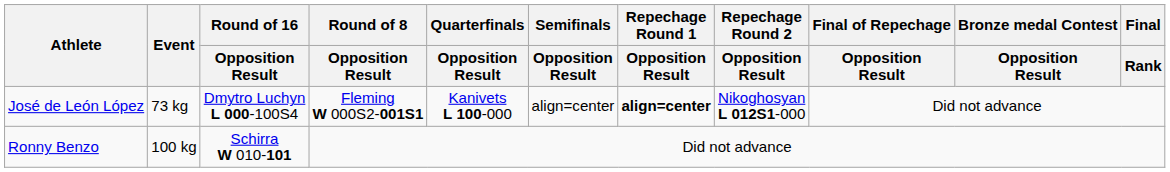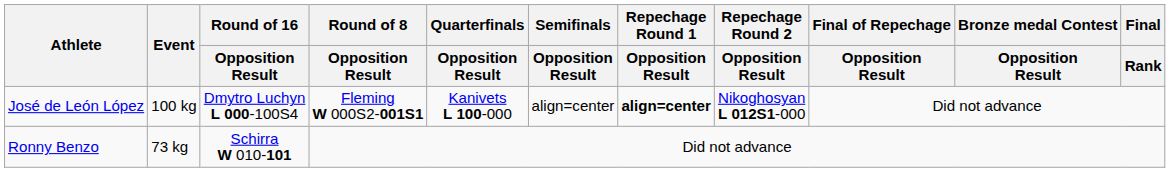(170, 107) 73 kg -> (174, 107) 100 kg
(174, 147) 100 kg -> (170, 147) 73 kg
